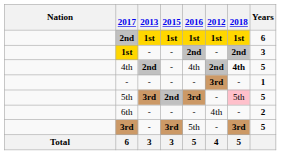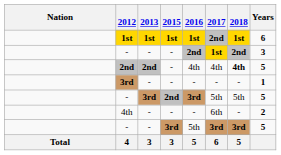columns swapped: (216, 23) <-> (127, 23)
(239, 97) pink background -> (239, 97) no background
